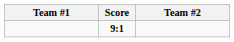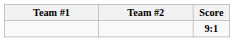columns swapped: (117, 12) <-> (183, 12)
